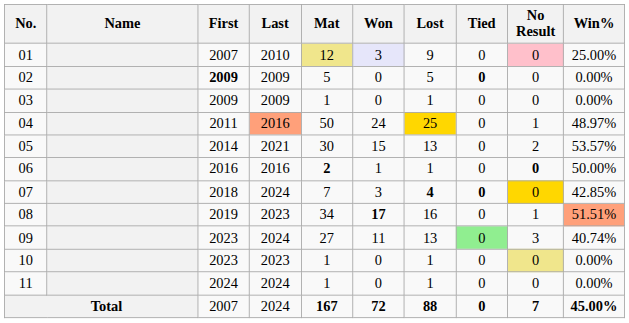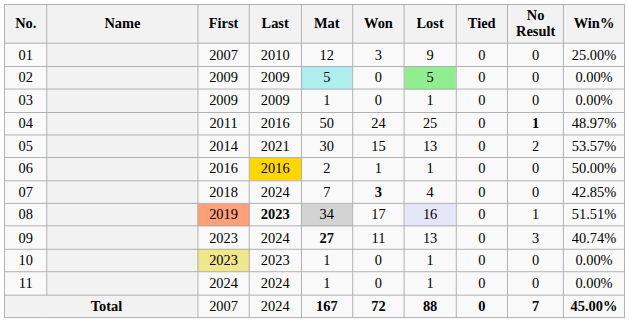(327, 54) khaki background -> (327, 54) no background
(378, 54) lavender background -> (378, 54) no background
(536, 54) pink background -> (536, 54) no background
(224, 77) bold -> (224, 77) normal
(327, 77) no background -> (327, 77) paleturquoise background
(430, 77) no background -> (430, 77) lightgreen background
(482, 77) bold -> (482, 77) normal
(275, 123) lightsalmon background -> (275, 123) no background
(430, 123) gold background -> (430, 123) no background
(536, 123) normal -> (536, 123) bold
(275, 169) no background -> (275, 169) gold background
(327, 169) bold -> (327, 169) normal
(536, 169) bold -> (536, 169) normal
(378, 191) normal -> (378, 191) bold
(430, 191) bold -> (430, 191) normal
(482, 191) bold -> (482, 191) normal
(536, 191) gold background -> (536, 191) no background
(224, 214) no background -> (224, 214) lightsalmon background
(275, 214) normal -> (275, 214) bold
(327, 214) no background -> (327, 214) lightgrey background
(378, 214) bold -> (378, 214) normal
(430, 214) no background -> (430, 214) lavender background
(594, 214) lightsalmon background -> (594, 214) no background
(327, 237) normal -> (327, 237) bold
(482, 237) lightgreen background -> (482, 237) no background
(224, 260) no background -> (224, 260) khaki background
(536, 260) khaki background -> (536, 260) no background
